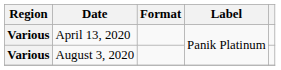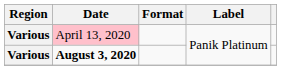(93, 34) no background -> (93, 34) pink background
(95, 55) normal -> (96, 55) bold
